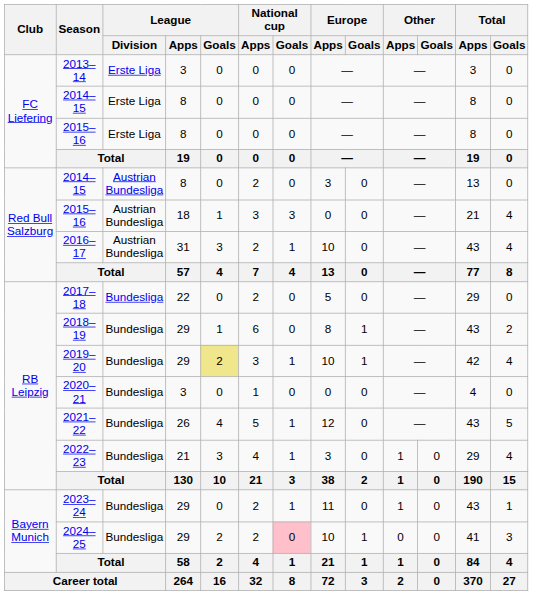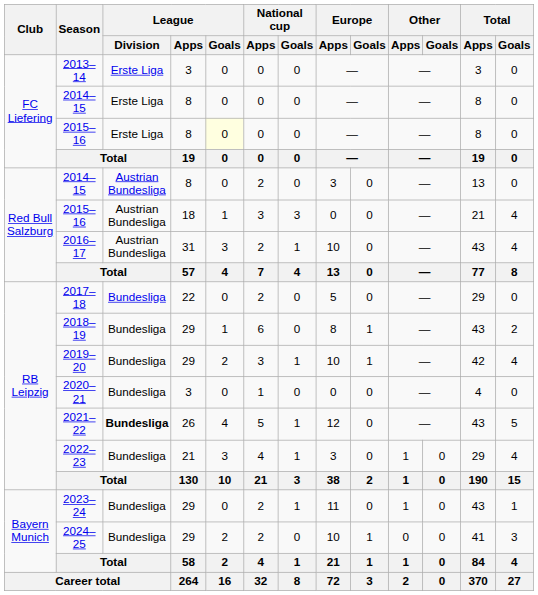(219, 133) no background -> (225, 133) lightyellow background
(219, 360) khaki background -> (225, 360) no background
(134, 424) normal -> (137, 424) bold
(292, 537) pink background -> (297, 537) no background
